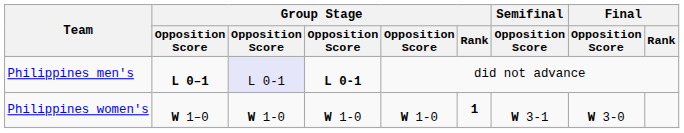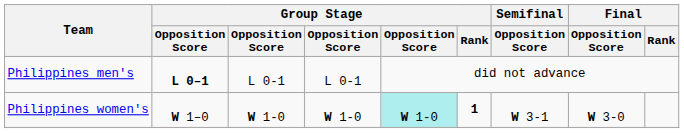(266, 82) lavender background -> (266, 82) no background
(343, 82) bold -> (343, 82) normal
(419, 117) no background -> (419, 117) paleturquoise background
